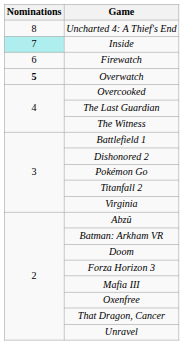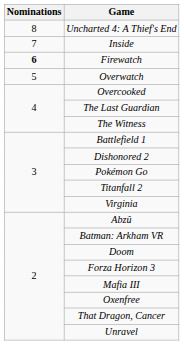(34, 44) paleturquoise background -> (34, 44) no background
(34, 60) normal -> (34, 60) bold
(34, 76) bold -> (34, 76) normal
